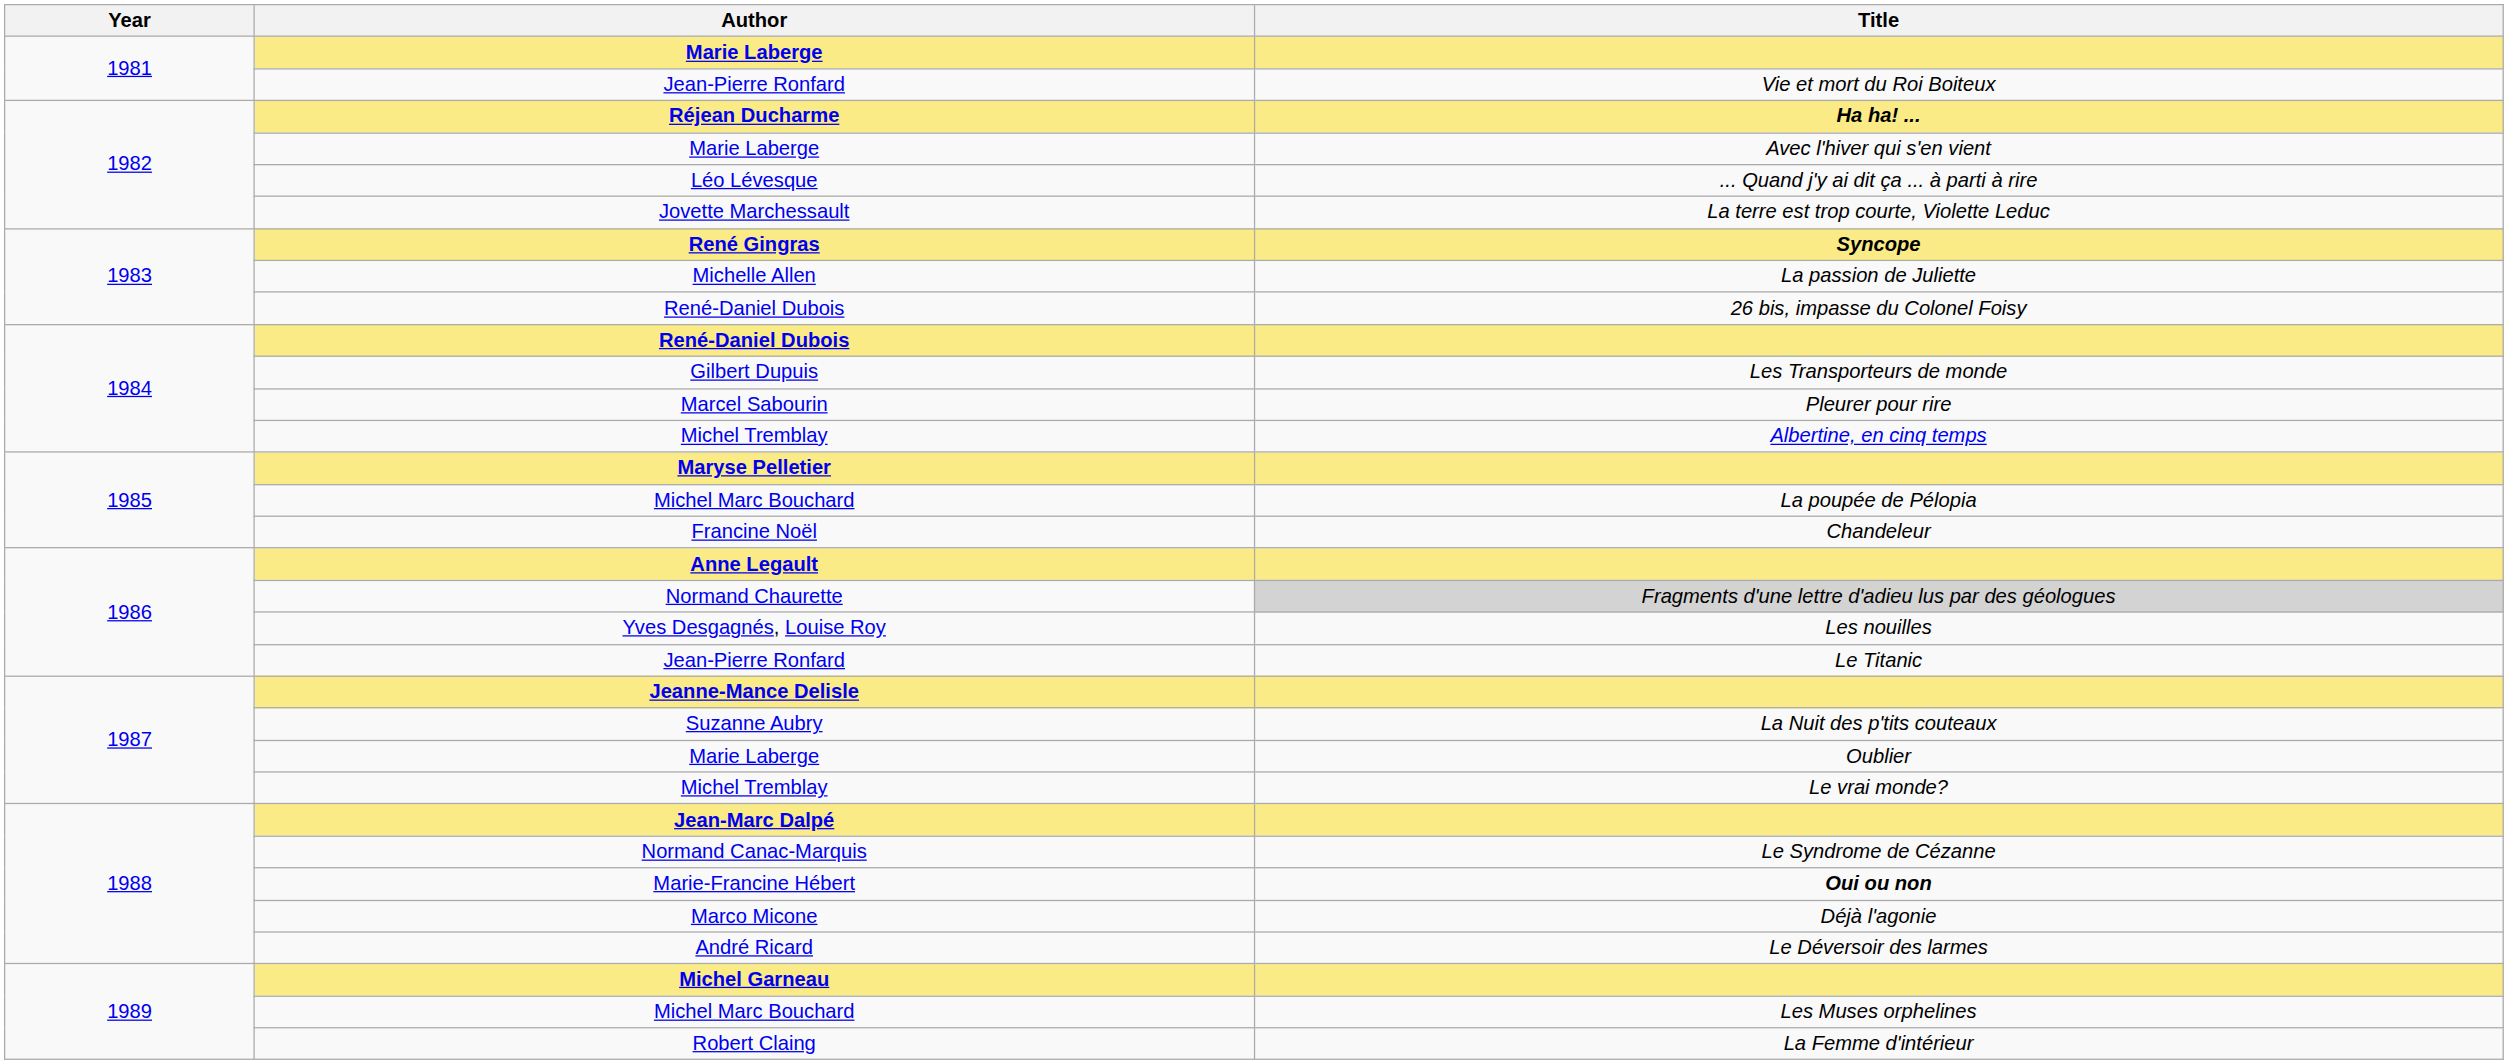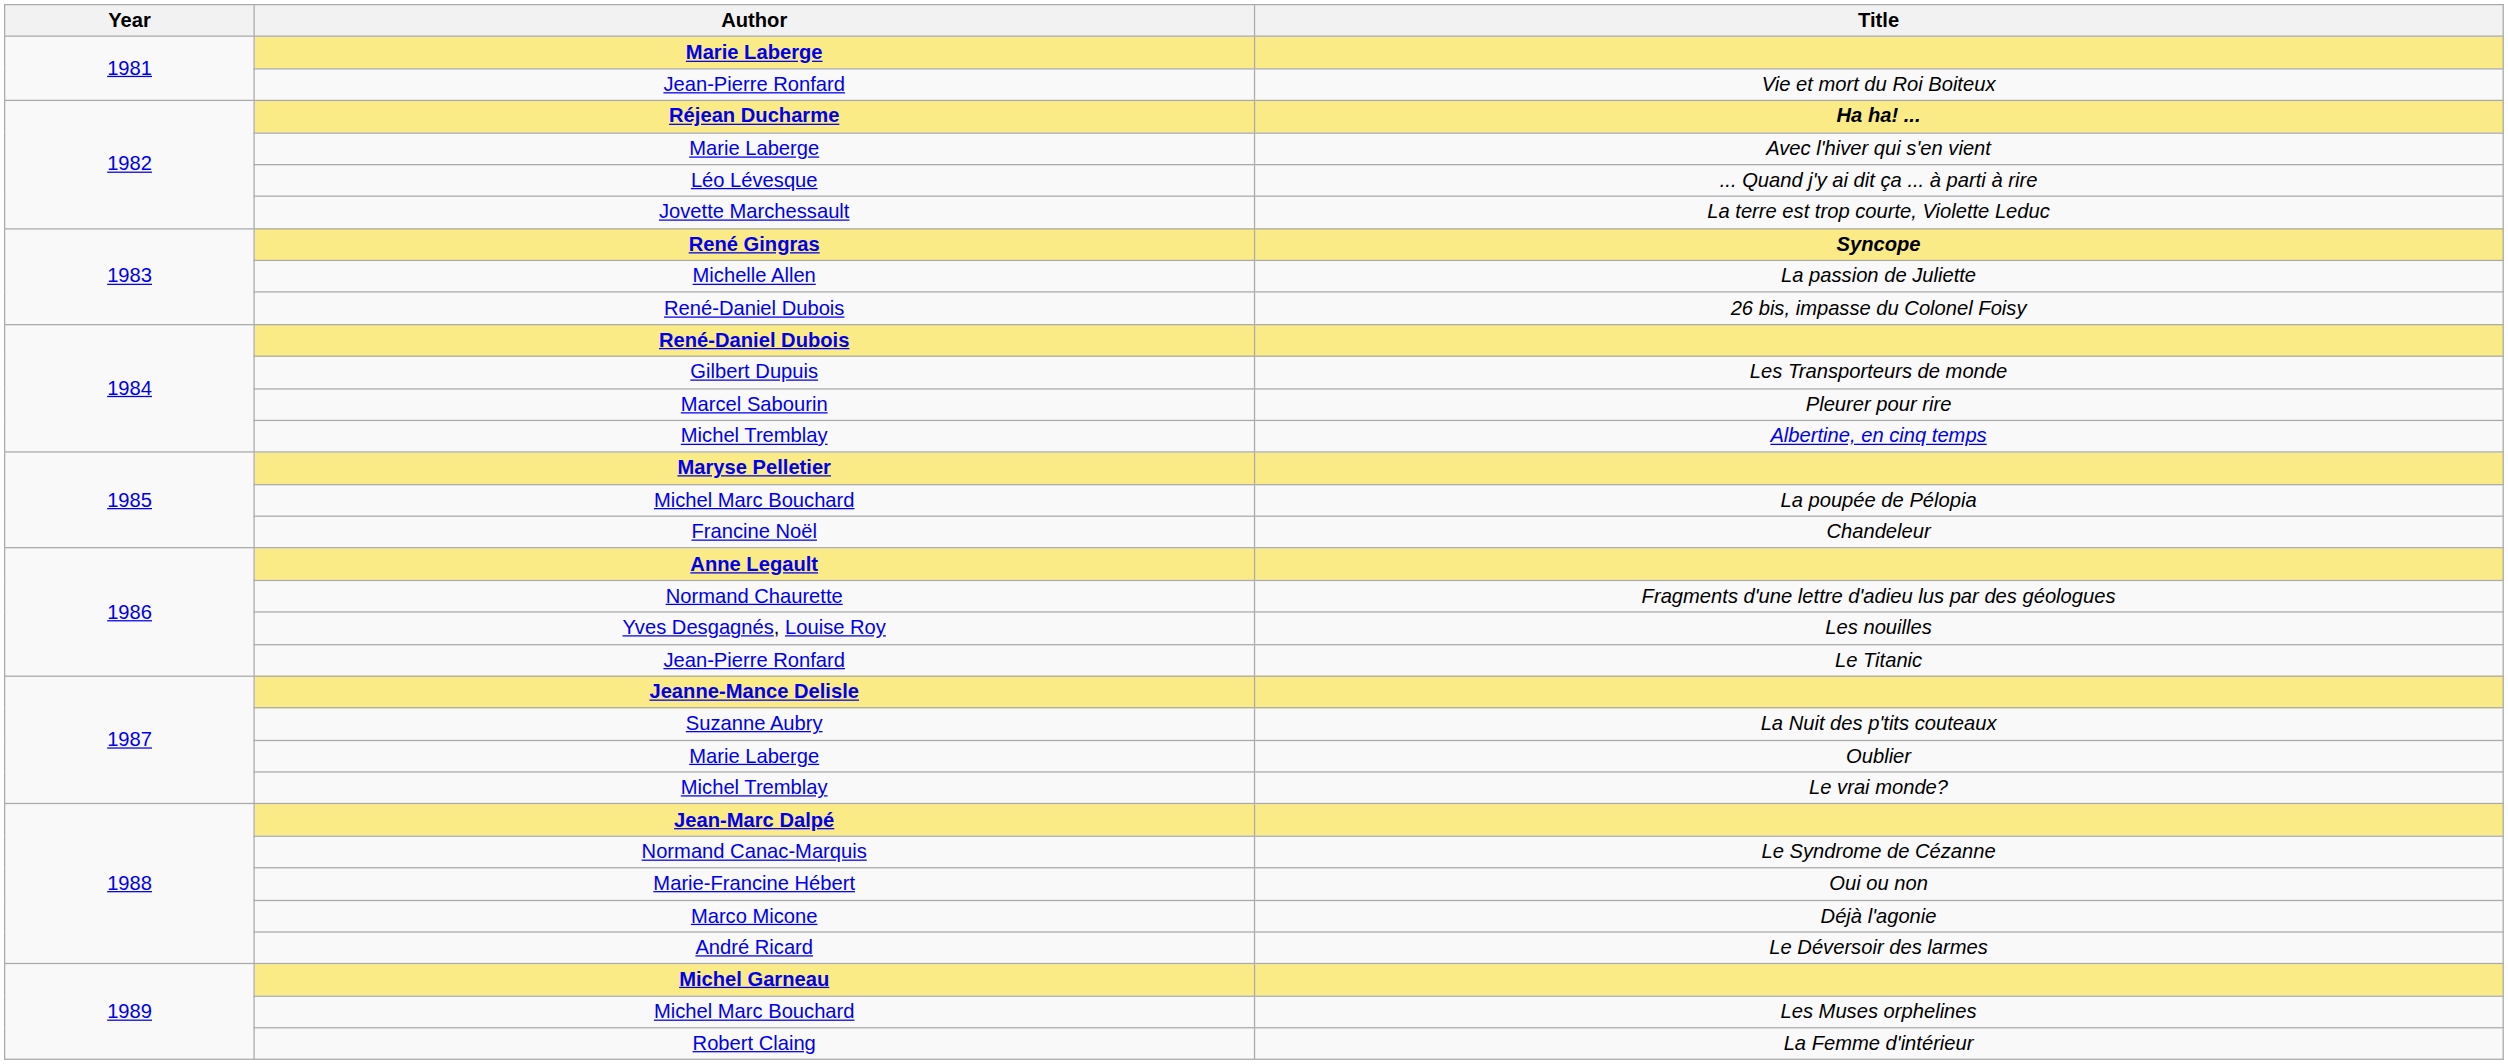(1879, 595) lightgrey background -> (1879, 595) no background
(1879, 883) bold -> (1879, 883) normal
